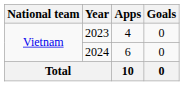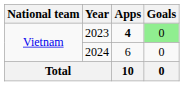(128, 33) normal -> (128, 33) bold
(161, 33) no background -> (161, 33) lightgreen background
